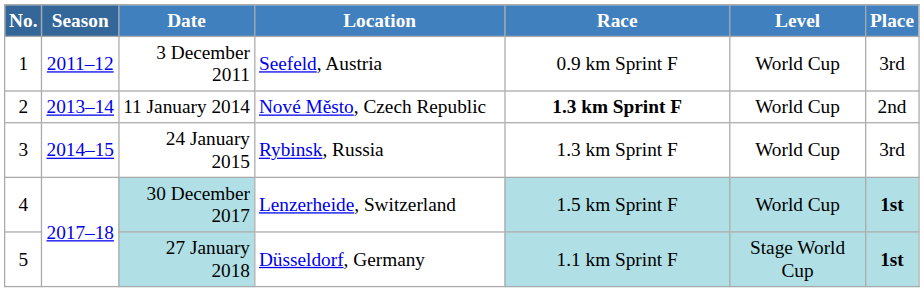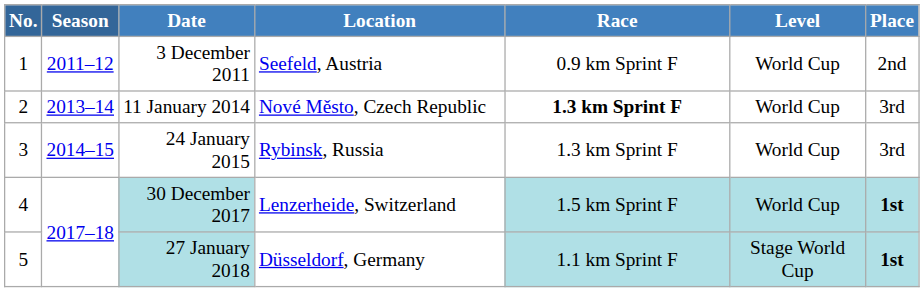(892, 63) 3rd -> (892, 63) 2nd
(892, 107) 2nd -> (892, 107) 3rd
